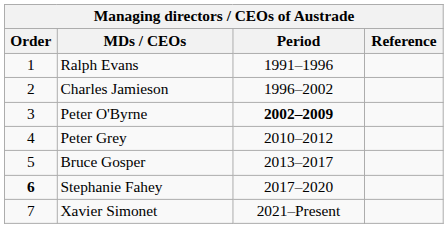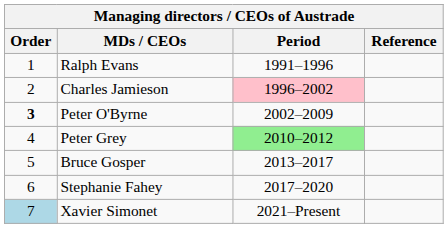(298, 89) no background -> (298, 89) pink background
(31, 114) normal -> (31, 114) bold
(298, 114) bold -> (298, 114) normal
(298, 138) no background -> (298, 138) lightgreen background
(31, 187) bold -> (31, 187) normal
(31, 211) no background -> (31, 211) lightblue background
